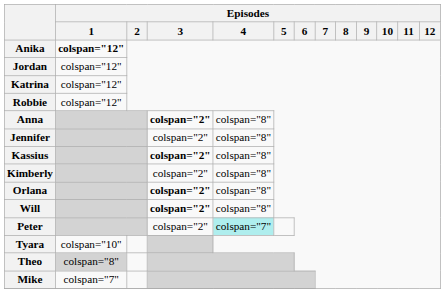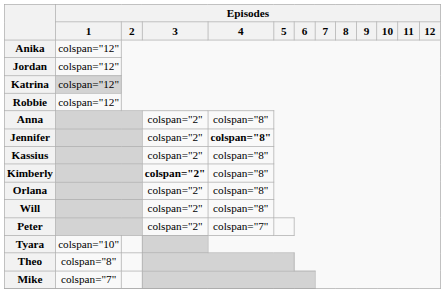(91, 48) bold -> (89, 48) normal
(91, 84) no background -> (89, 84) lightgrey background
(180, 119) bold -> (175, 119) normal
(243, 137) normal -> (241, 137) bold
(180, 155) bold -> (175, 155) normal
(180, 173) normal -> (175, 173) bold
(180, 191) bold -> (175, 191) normal
(180, 208) bold -> (175, 208) normal
(243, 226) paleturquoise background -> (241, 226) no background
(91, 262) lightgrey background -> (89, 262) no background
